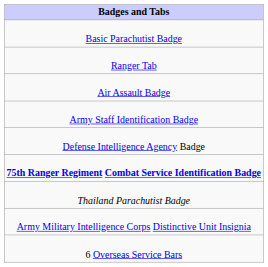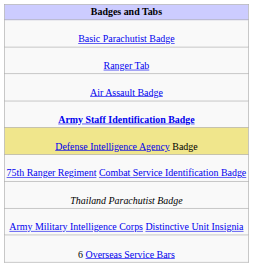(134, 119) normal -> (126, 119) bold
(134, 146) no background -> (126, 146) khaki background
(134, 173) bold -> (126, 173) normal
